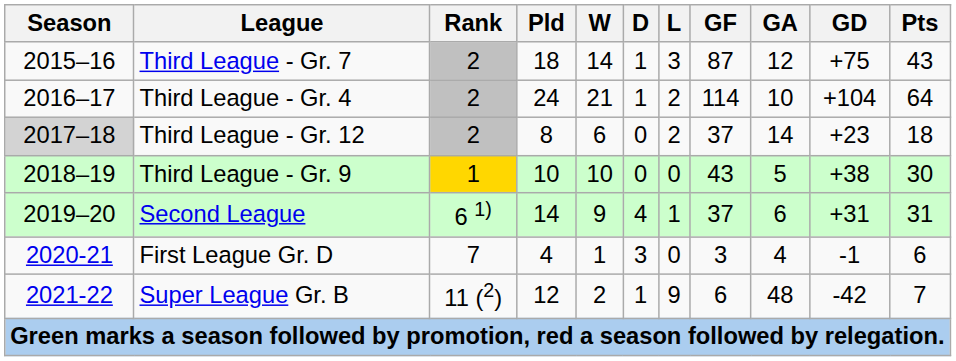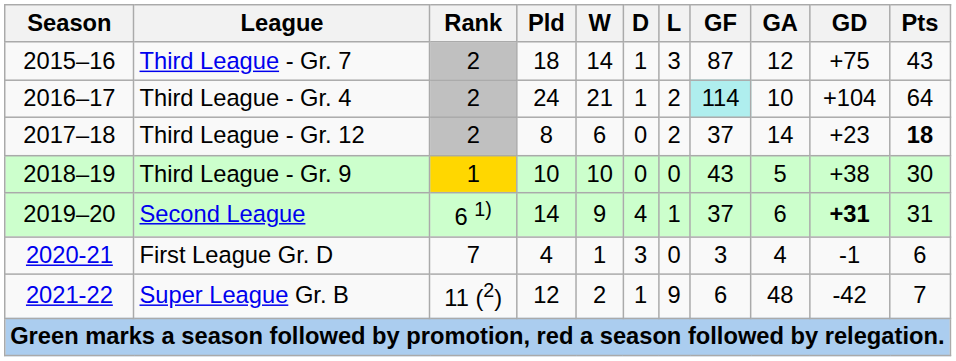(721, 98) no background -> (721, 98) paleturquoise background
(69, 135) lightgrey background -> (69, 135) no background
(920, 135) normal -> (920, 135) bold
(850, 214) normal -> (850, 214) bold
